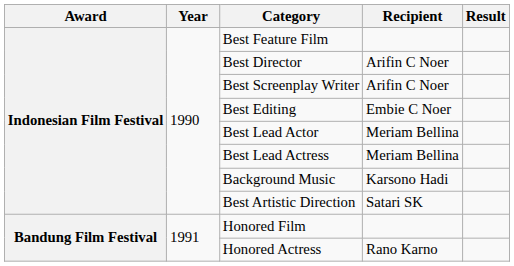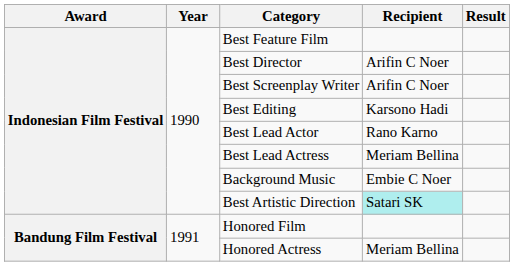(409, 109) Embie C Noer -> (407, 109) Karsono Hadi
(412, 132) Meriam Bellina -> (402, 132) Rano Karno
(407, 179) Karsono Hadi -> (409, 179) Embie C Noer
(394, 202) no background -> (394, 202) paleturquoise background
(402, 249) Rano Karno -> (412, 249) Meriam Bellina
